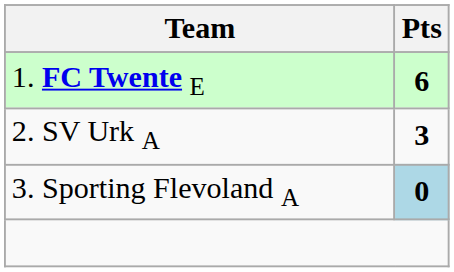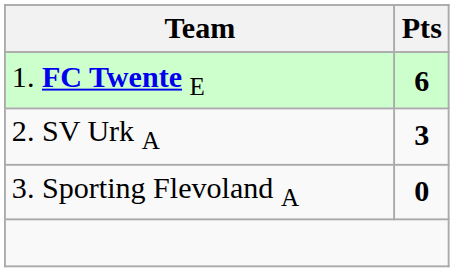(422, 191) lightblue background -> (422, 191) no background
